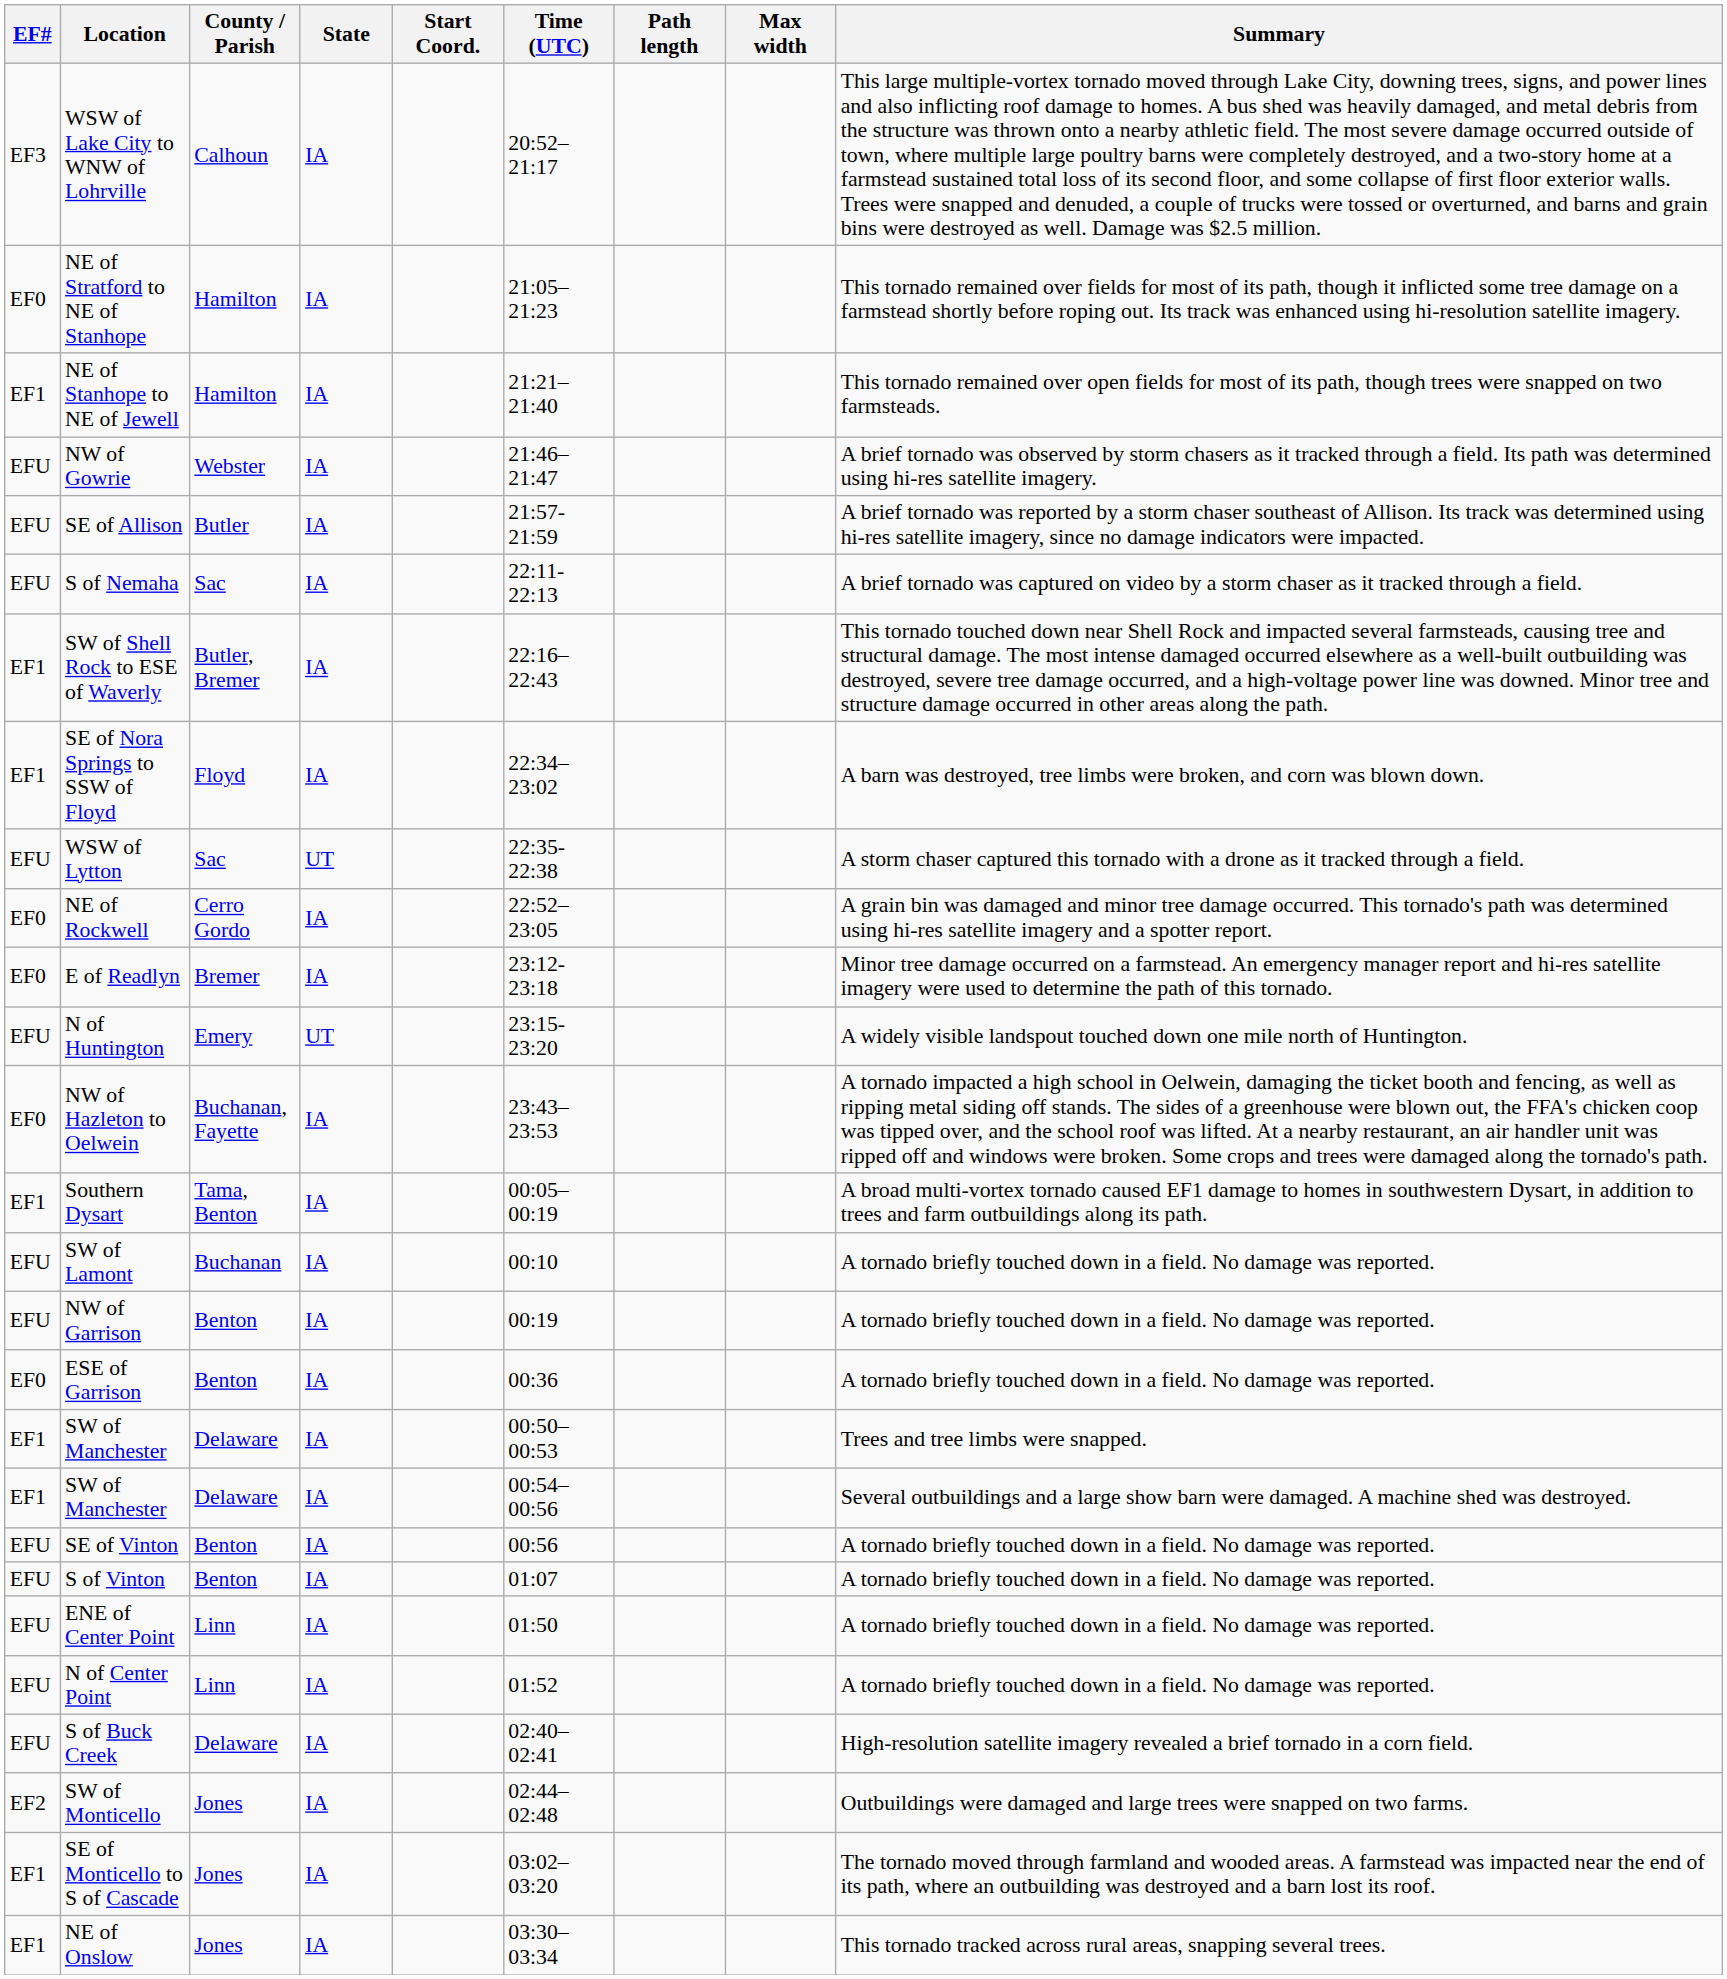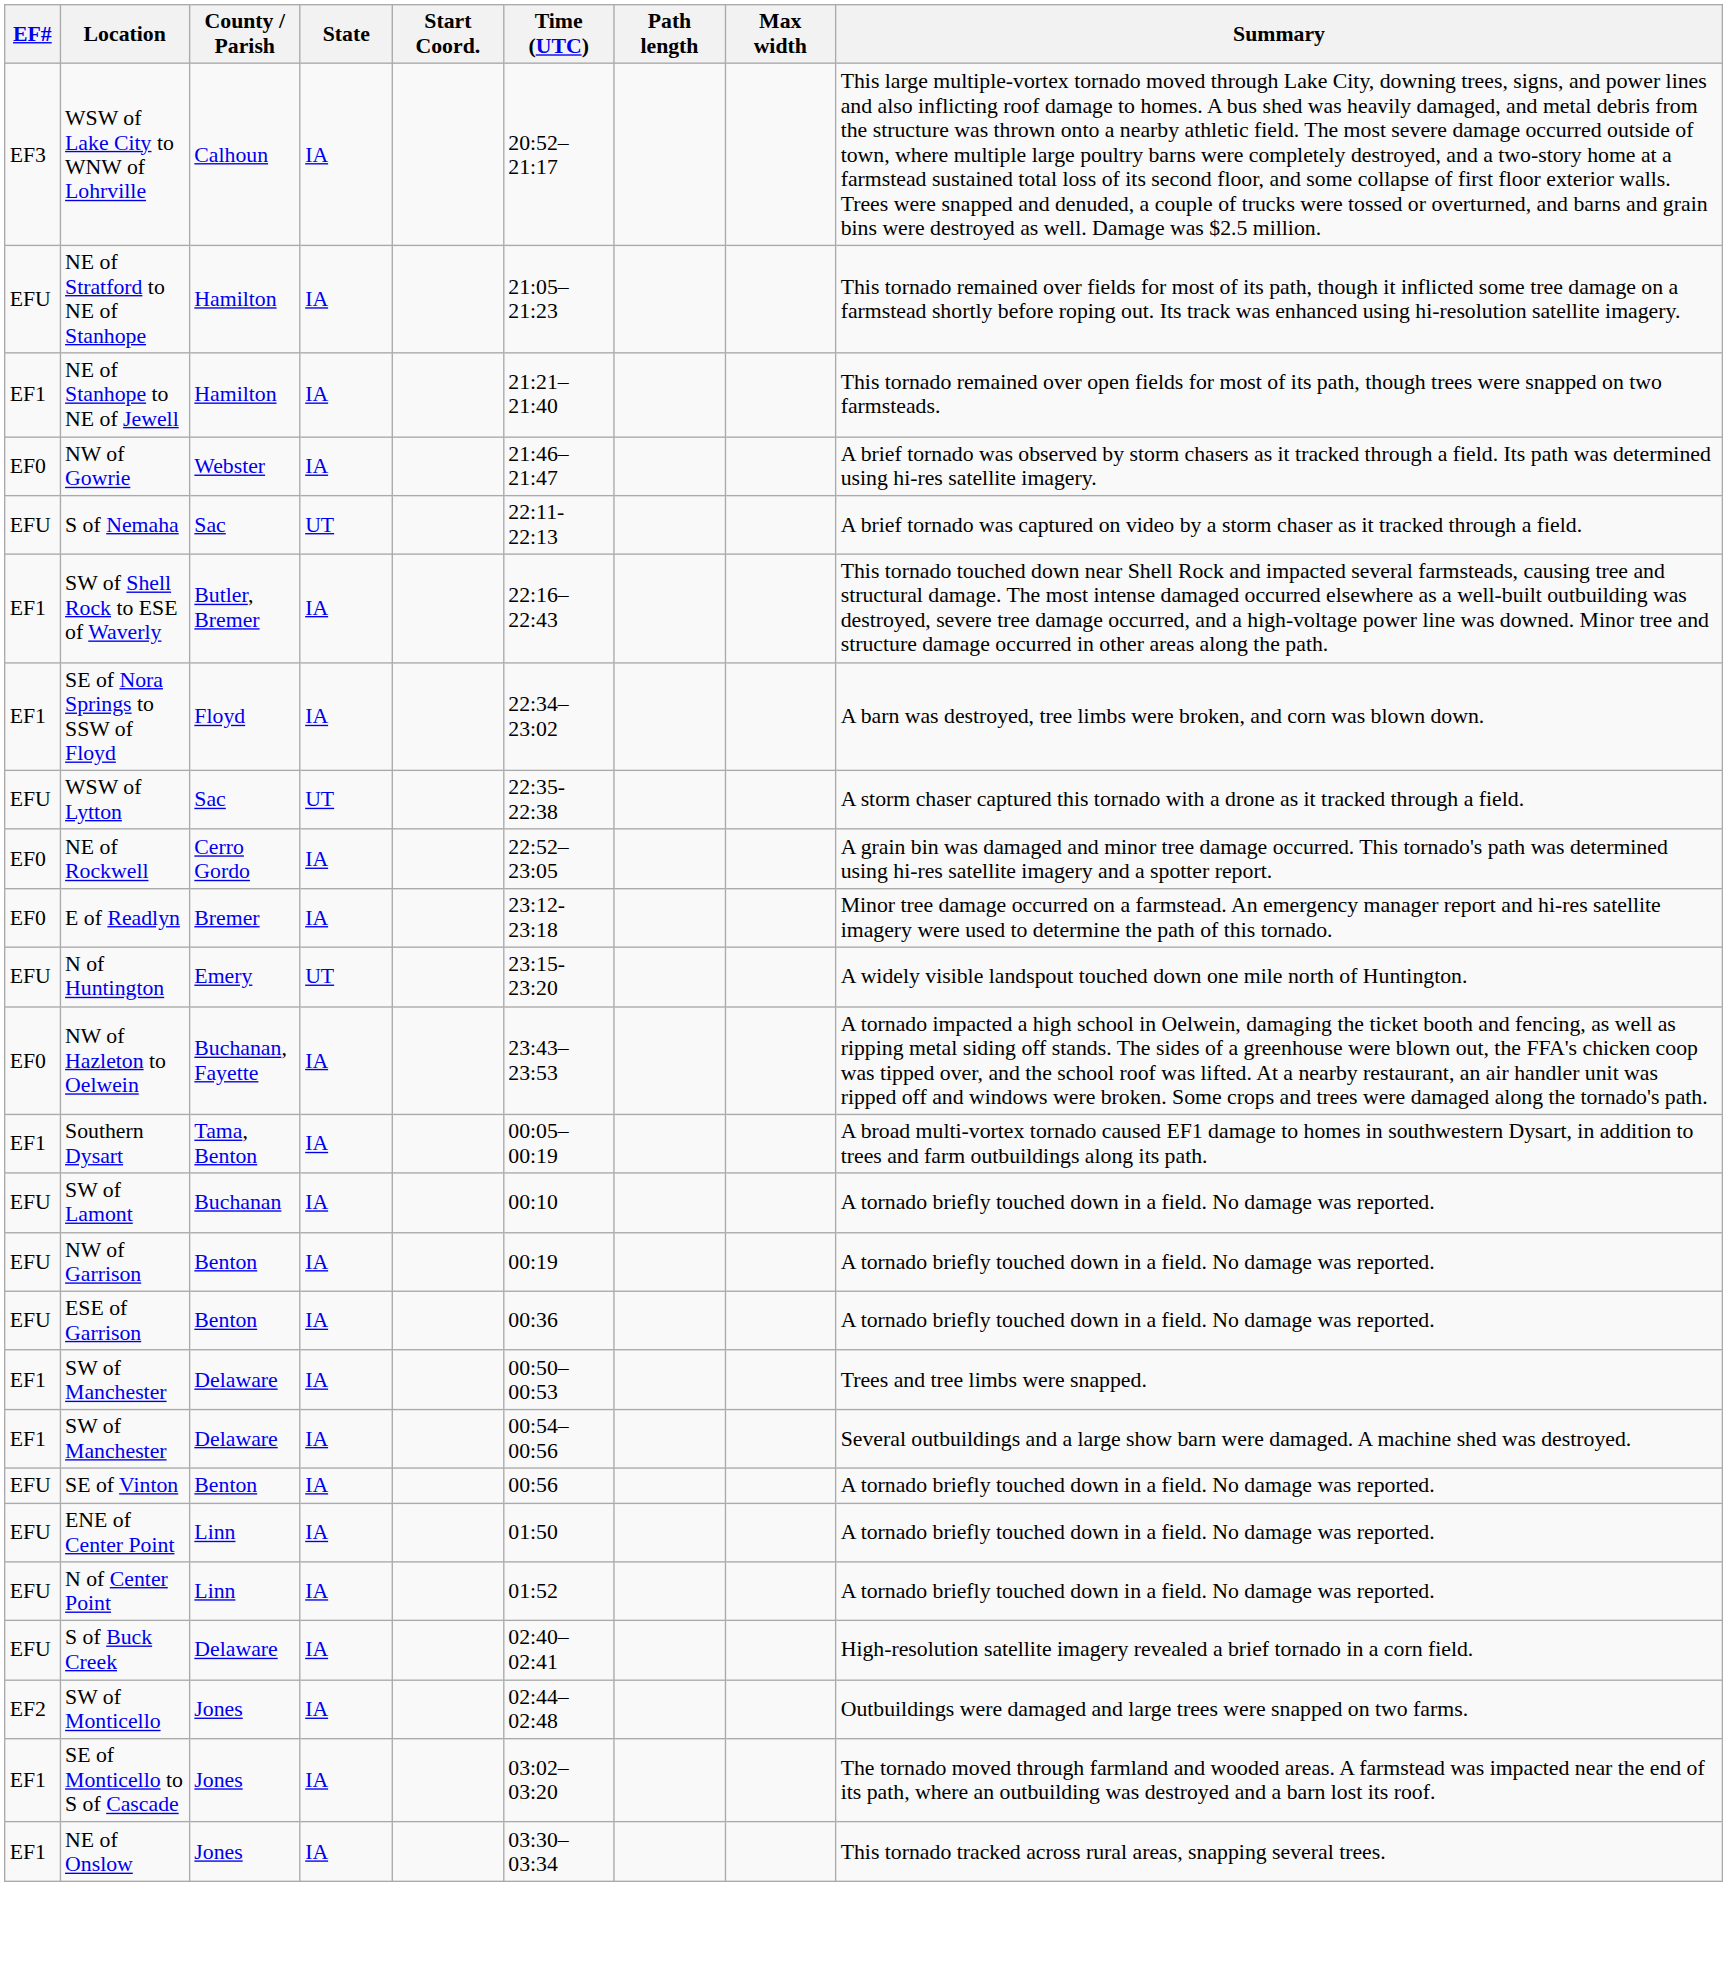(28, 298) EF0 -> (30, 298) EFU
(30, 465) EFU -> (28, 465) EF0
- row: (124, 524)
(317, 583) IA -> (320, 524) UT
(28, 1379) EF0 -> (30, 1320) EFU
- row: (115, 1578)
